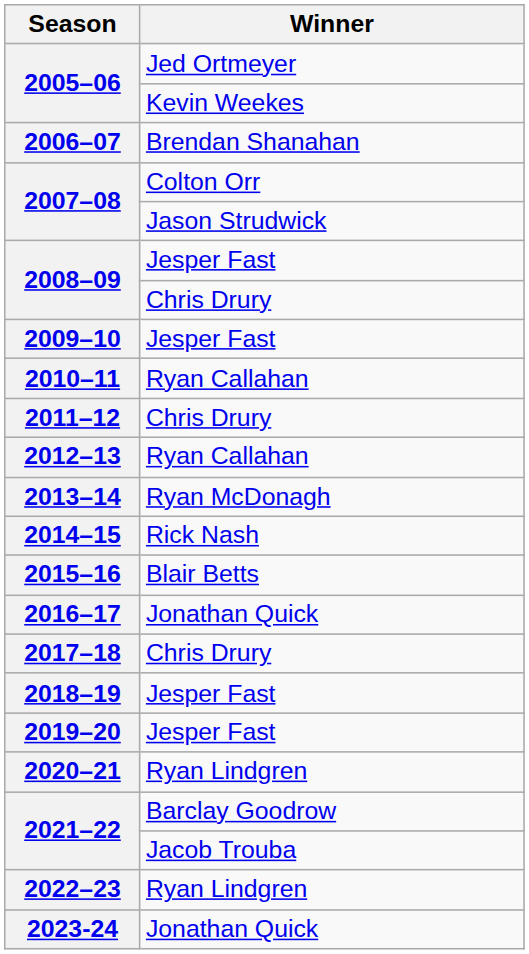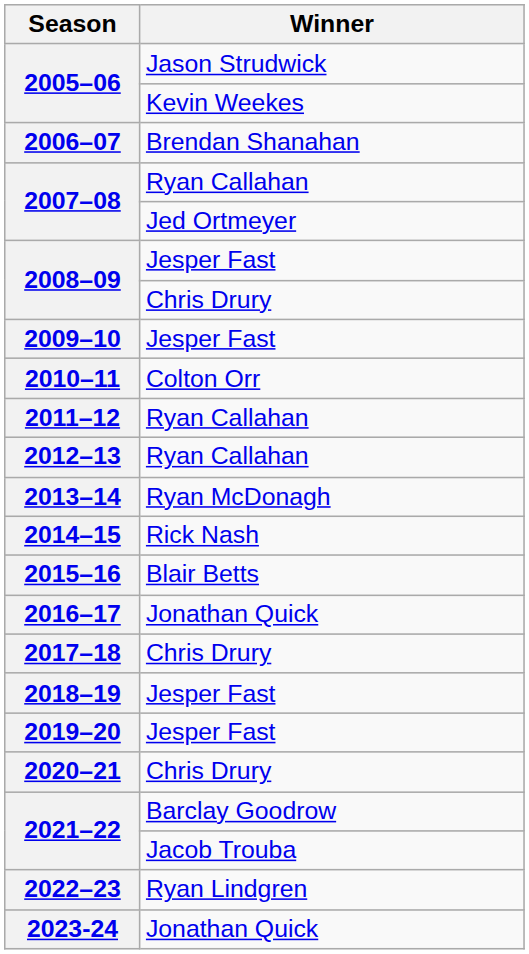(221, 63) Jed Ortmeyer -> (236, 63) Jason Strudwick
(203, 181) Colton Orr -> (227, 181) Ryan Callahan
(236, 220) Jason Strudwick -> (221, 220) Jed Ortmeyer
(227, 378) Ryan Callahan -> (203, 378) Colton Orr
(209, 417) Chris Drury -> (227, 417) Ryan Callahan
(227, 771) Ryan Lindgren -> (209, 771) Chris Drury
